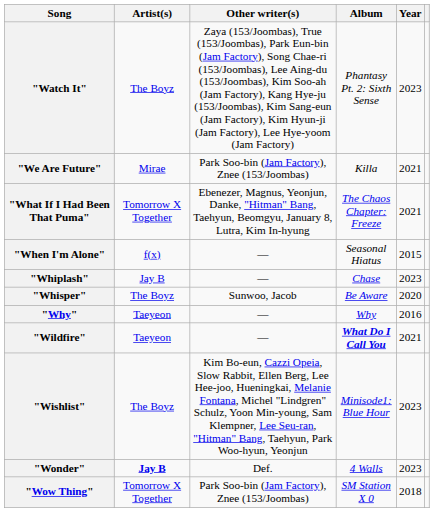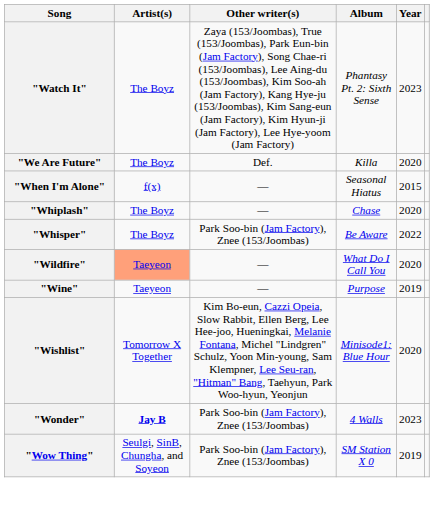(152, 168) Mirae -> (152, 162) The Boyz
(263, 168) Park Soo-bin (Jam Factory), Znee (153/Joombas) -> (263, 162) Def.
(410, 168) 2021 -> (410, 162) 2020
- row: (59, 211)
(152, 278) Jay B -> (152, 210) The Boyz
(410, 278) 2023 -> (410, 210) 2020
(263, 296) Sunwoo, Jacob -> (263, 234) Park Soo-bin (Jam Factory), Znee (153/Joombas)
(410, 296) 2020 -> (410, 234) 2022
- row: (59, 314)
(152, 338) no background -> (152, 264) lightsalmon background
(366, 338) bold -> (366, 264) normal
(410, 338) 2021 -> (410, 264) 2020
+ row: (59, 288)
(152, 406) The Boyz -> (152, 350) Tomorrow X Together
(410, 406) 2023 -> (410, 350) 2020
(263, 468) Def. -> (263, 418) Park Soo-bin (Jam Factory), Znee (153/Joombas)
(152, 492) Tomorrow X Together -> (152, 455) Seulgi, SinB, Chungha, and Soyeon
(410, 492) 2018 -> (410, 455) 2019
